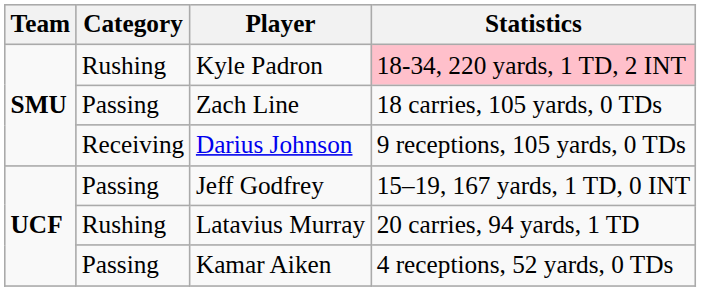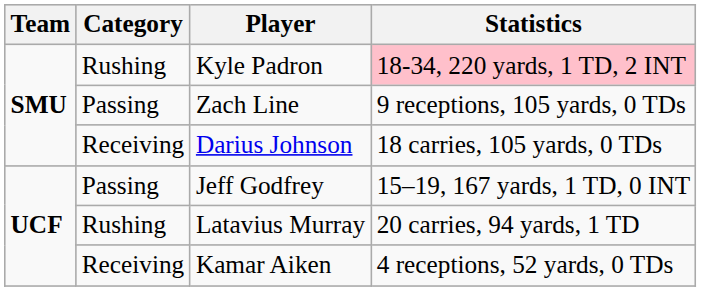(519, 104) 18 carries, 105 yards, 0 TDs -> (531, 104) 9 receptions, 105 yards, 0 TDs
(531, 144) 9 receptions, 105 yards, 0 TDs -> (519, 144) 18 carries, 105 yards, 0 TDs
(120, 265) Passing -> (133, 265) Receiving
